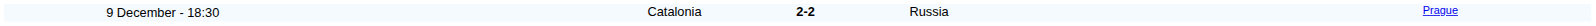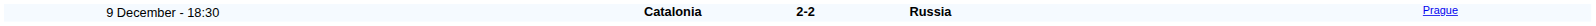(675, 12) normal -> (673, 12) bold
(929, 12) normal -> (930, 12) bold
